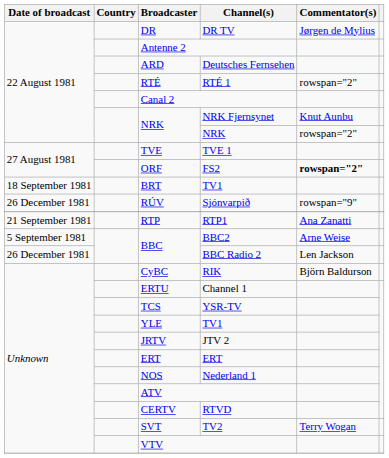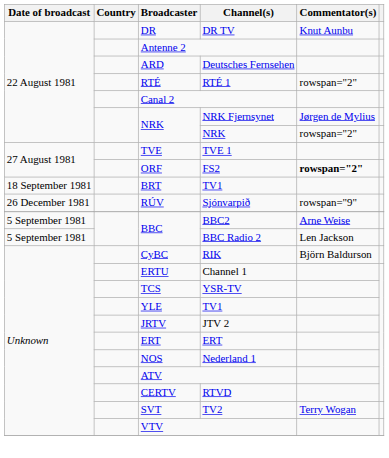(337, 30) Jørgen de Mylius -> (326, 30) Knut Aunbu
(326, 116) Knut Aunbu -> (337, 116) Jørgen de Mylius
- row: (150, 220)
(48, 254) 26 December 1981 -> (46, 237) 5 September 1981
